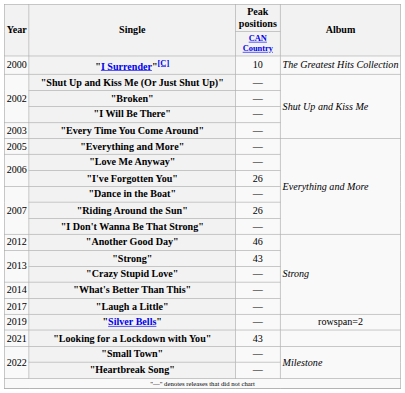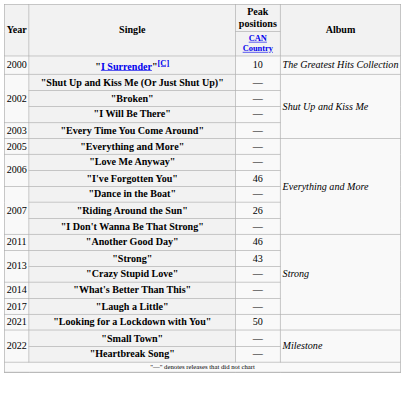(258, 178) 26 -> (258, 178) 46
(17, 242) 2012 -> (17, 242) 2011
- row: (132, 322)
(258, 338) 43 -> (258, 322) 50
